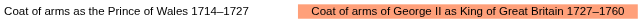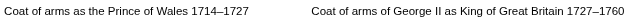(468, 11) lightsalmon background -> (468, 11) no background
